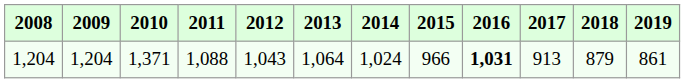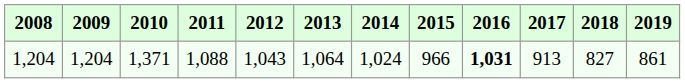(600, 59) 879 -> (600, 59) 827
